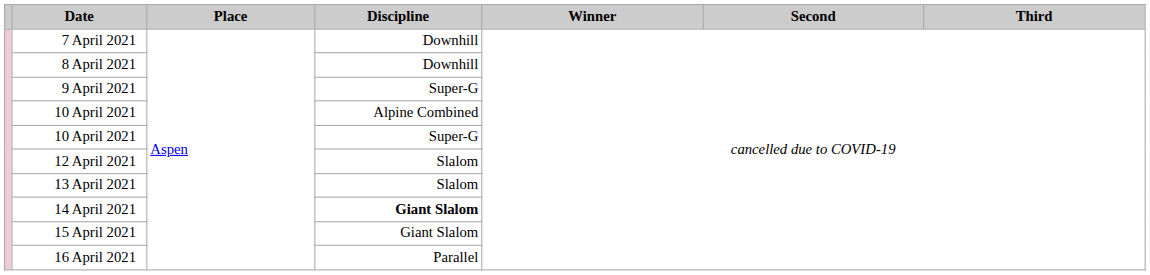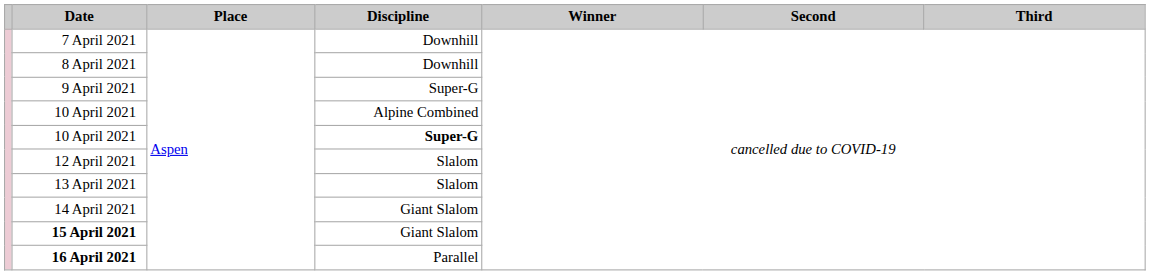(454, 136) normal -> (452, 136) bold
(437, 208) bold -> (439, 208) normal
(99, 232) normal -> (98, 232) bold
(99, 257) normal -> (98, 257) bold
